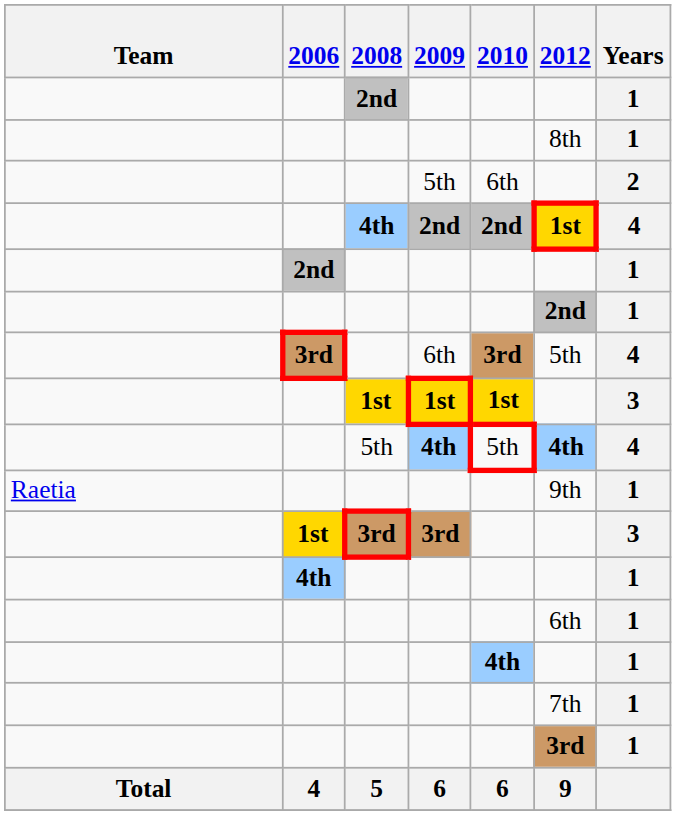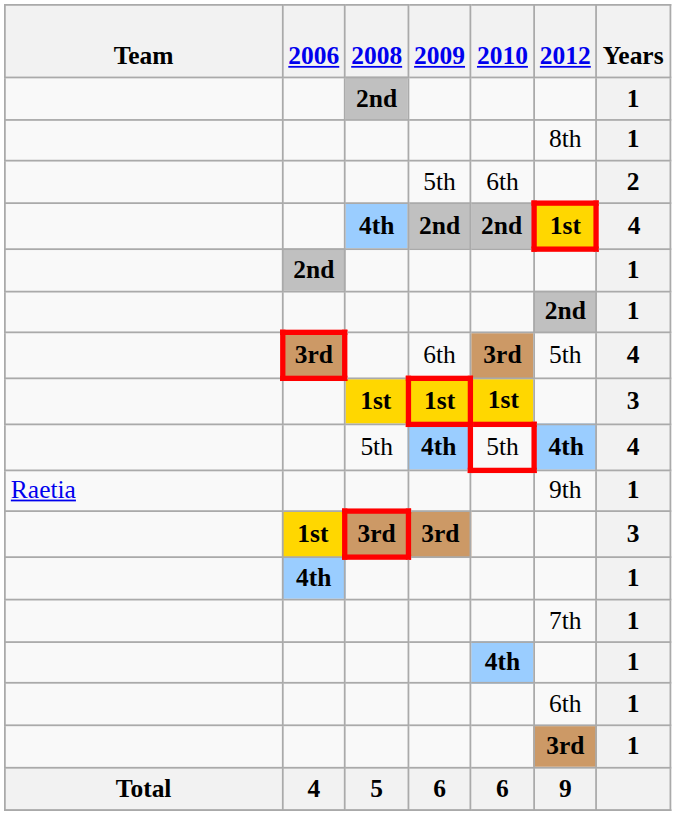(565, 620) 6th -> (565, 620) 7th
(565, 704) 7th -> (565, 704) 6th
